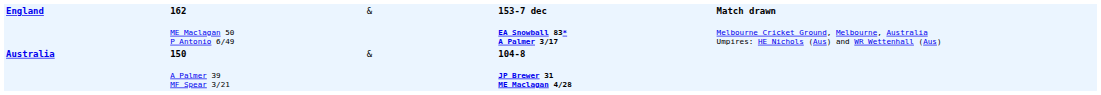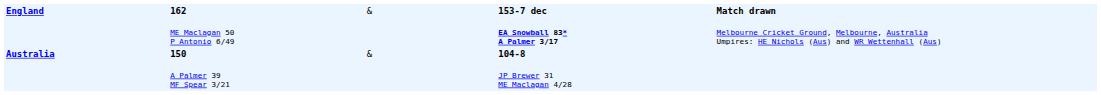(535, 80) bold -> (535, 80) normal
